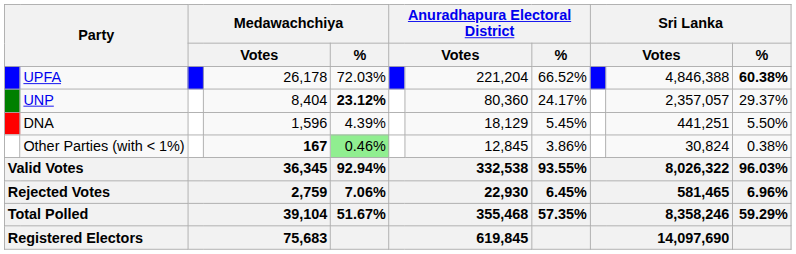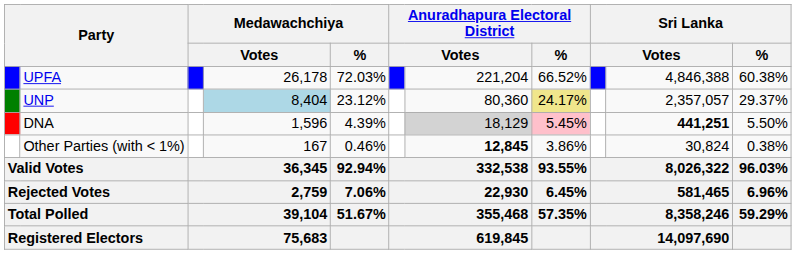(763, 77) bold -> (763, 77) normal
(309, 100) no background -> (309, 100) lightblue background
(361, 100) bold -> (361, 100) normal
(562, 100) no background -> (562, 100) khaki background
(506, 123) no background -> (506, 123) lightgrey background
(566, 123) no background -> (566, 123) pink background
(703, 123) normal -> (703, 123) bold
(315, 146) bold -> (315, 146) normal
(365, 146) lightgreen background -> (365, 146) no background
(506, 146) normal -> (506, 146) bold
